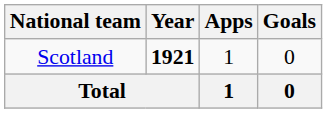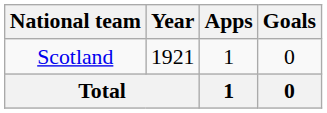(173, 56) bold -> (173, 56) normal
